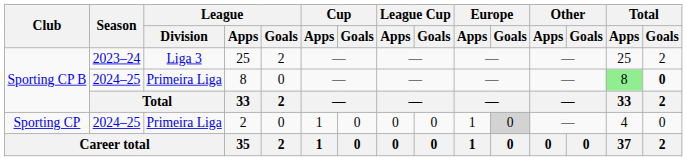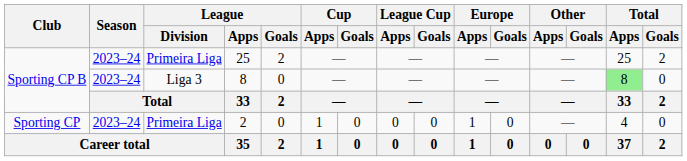(184, 58) Liga 3 -> (184, 58) Primeira Liga
(116, 79) 2024–25 -> (116, 79) 2023–24
(184, 79) Primeira Liga -> (184, 79) Liga 3
(662, 79) bold -> (662, 79) normal
(116, 123) 2024–25 -> (116, 123) 2023–24
(510, 123) lightgrey background -> (510, 123) no background
